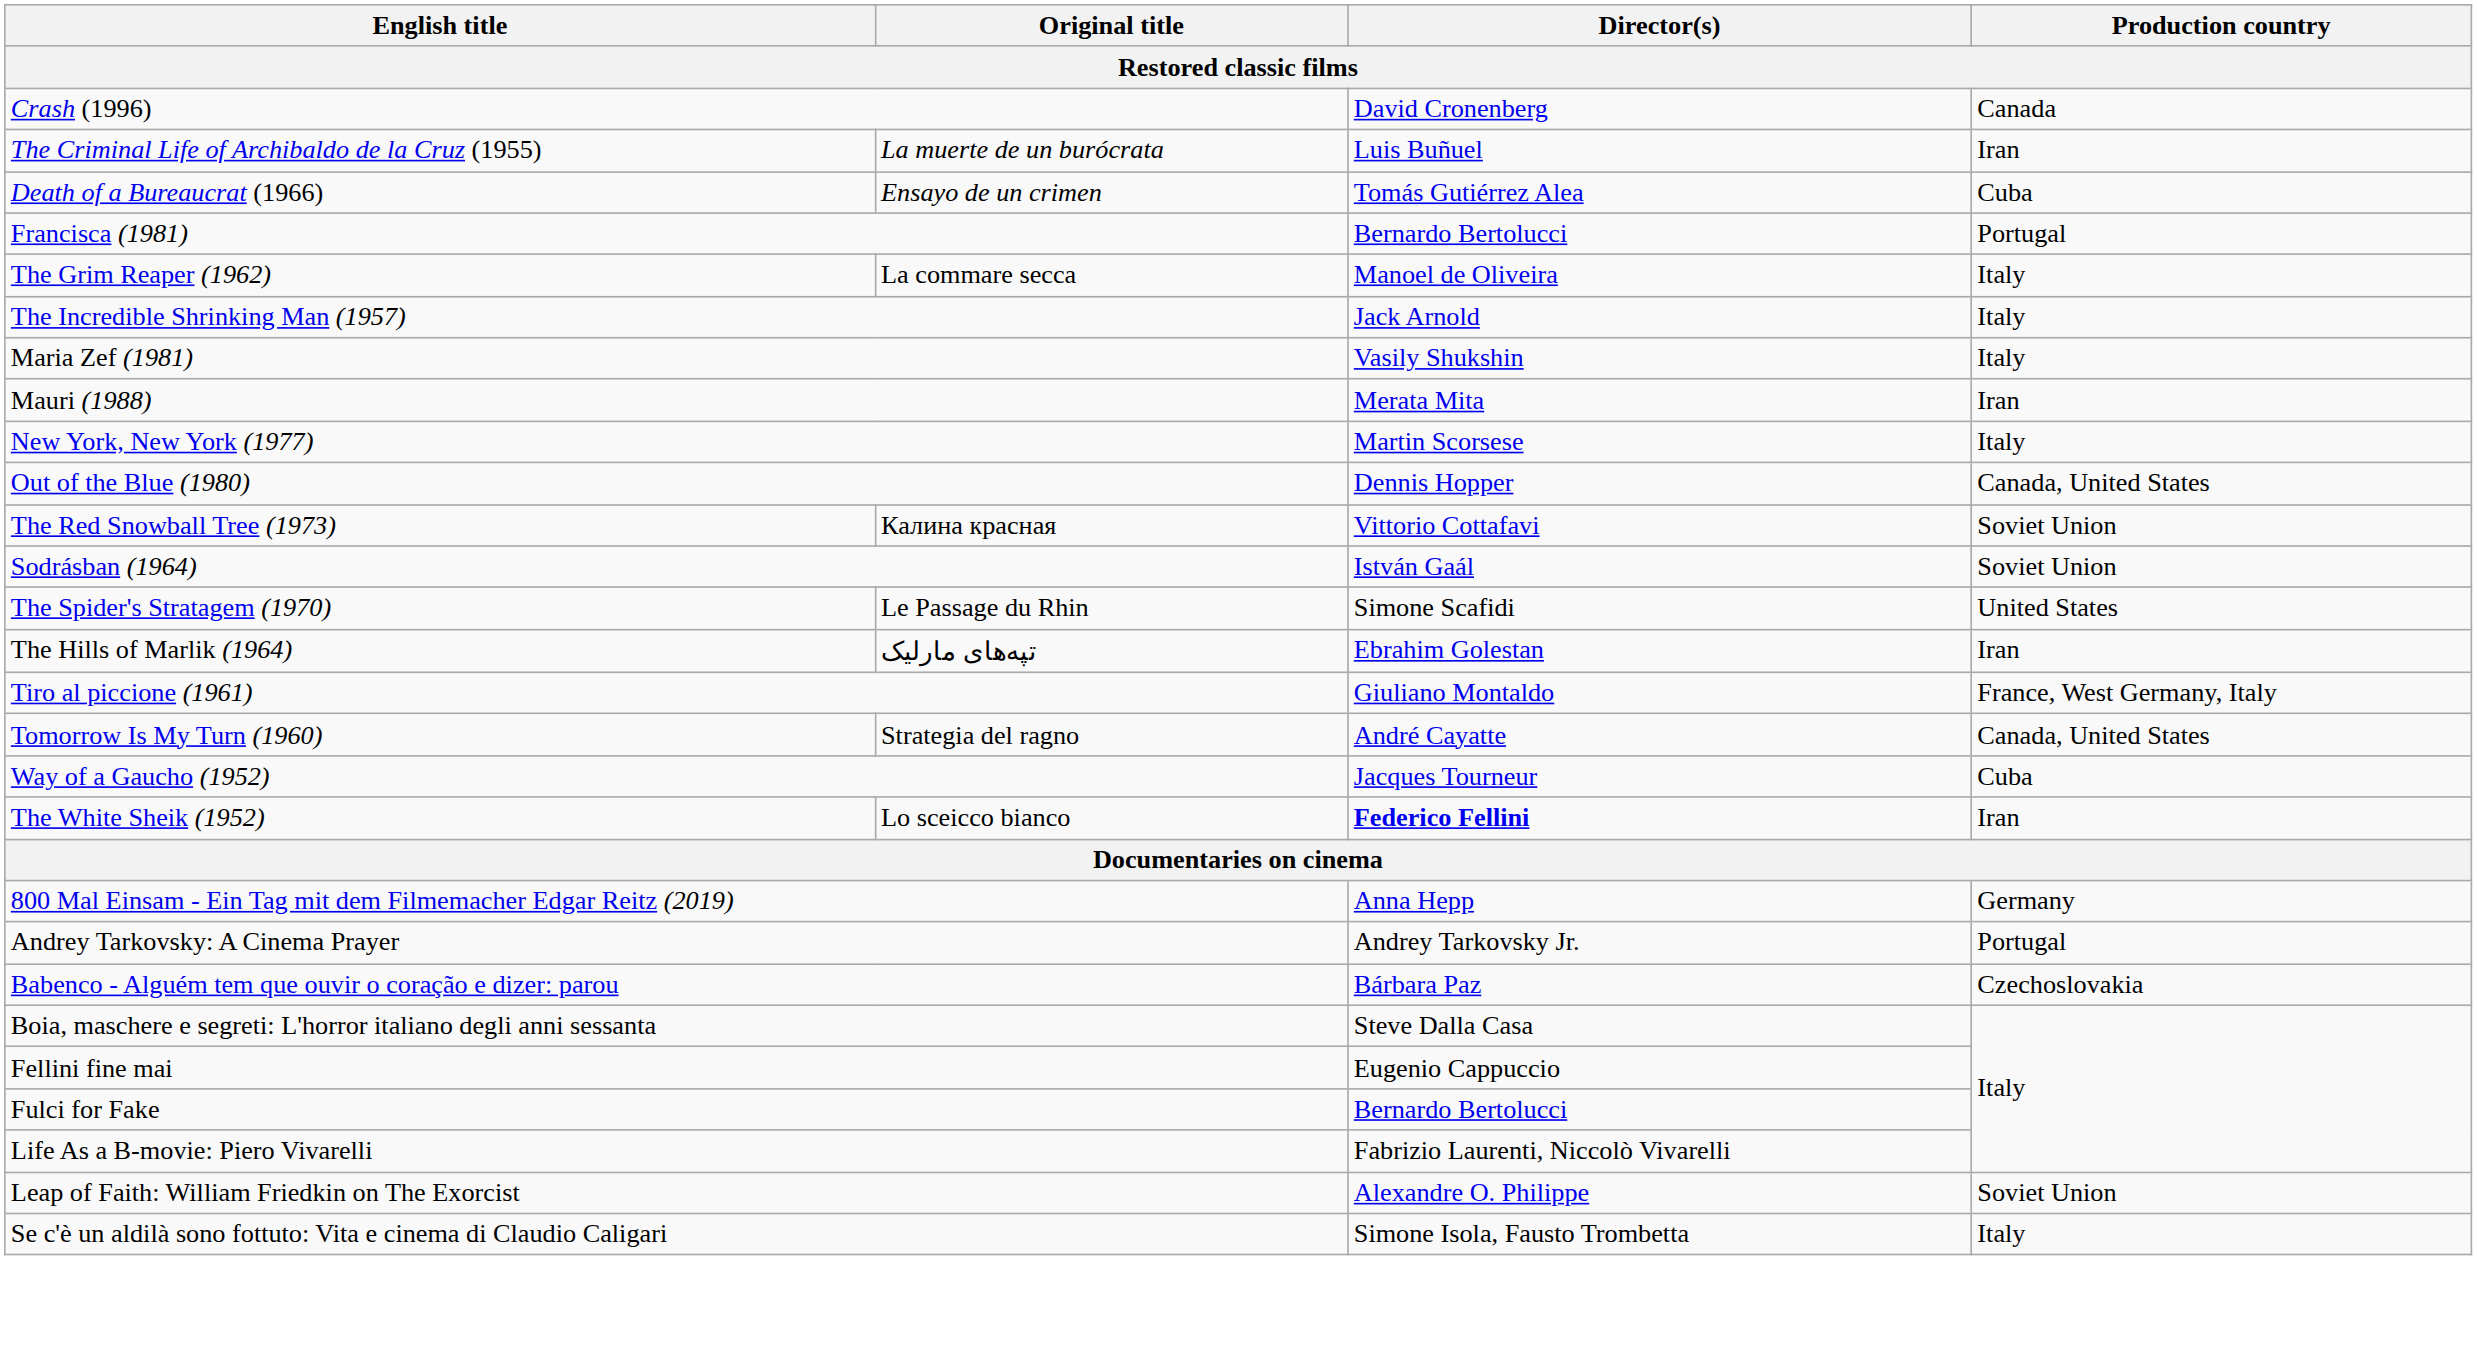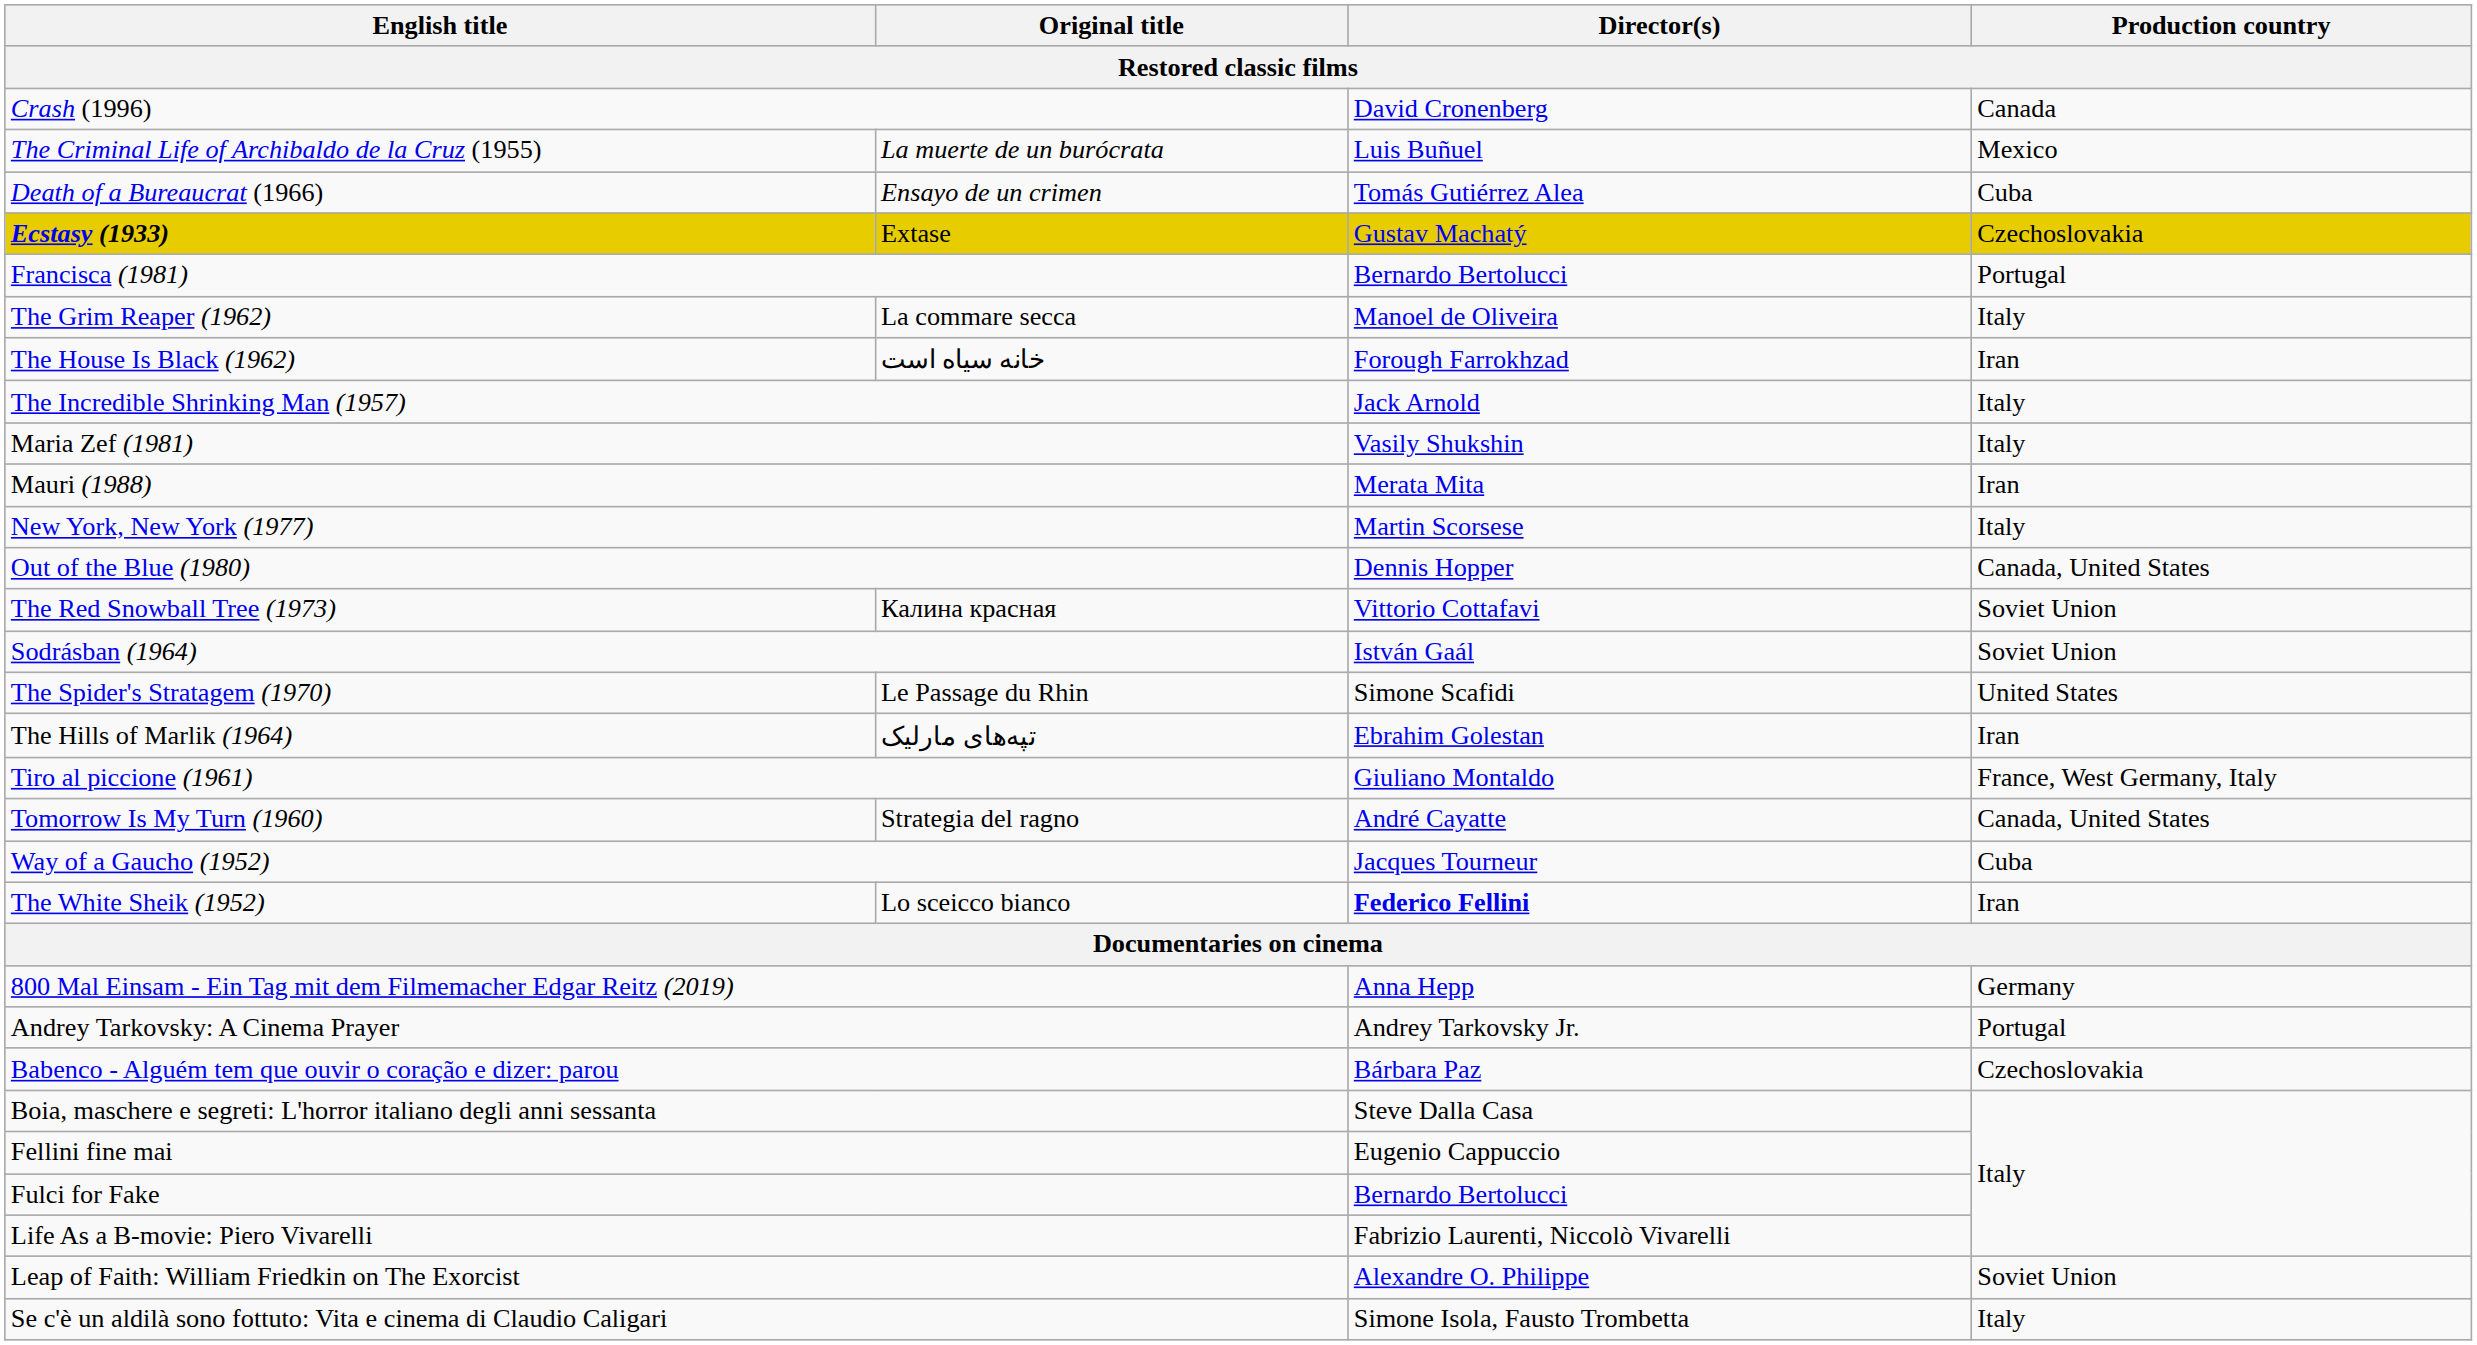(1998, 150) Iran -> (2017, 150) Mexico
+ row: (90, 233)
+ row: (153, 359)
